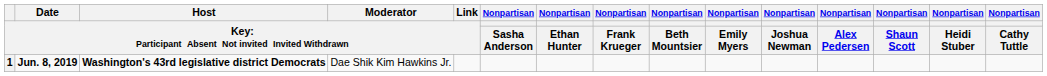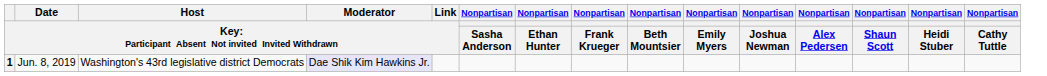(47, 63) bold -> (47, 63) normal
(204, 63) bold -> (192, 63) normal
(391, 63) no background -> (369, 63) lavender background
